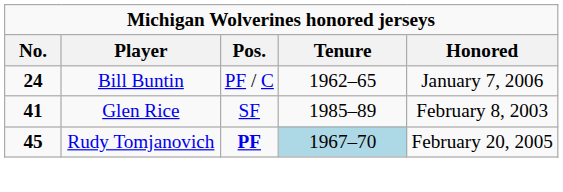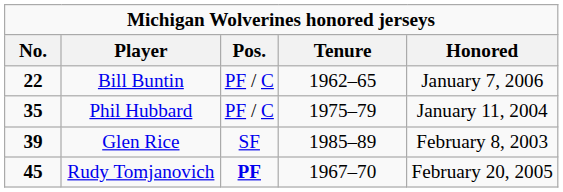(33, 80) 24 -> (33, 80) 22
+ row: (141, 111)
(33, 111) 41 -> (33, 141) 39
(343, 141) lightblue background -> (343, 171) no background
